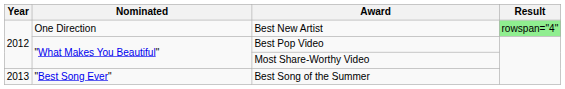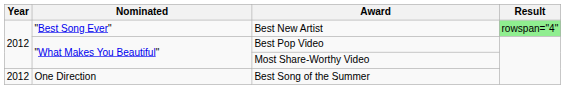(65, 28) One Direction -> (73, 28) "Best Song Ever"
(18, 76) 2013 -> (18, 76) 2012
(73, 76) "Best Song Ever" -> (65, 76) One Direction
